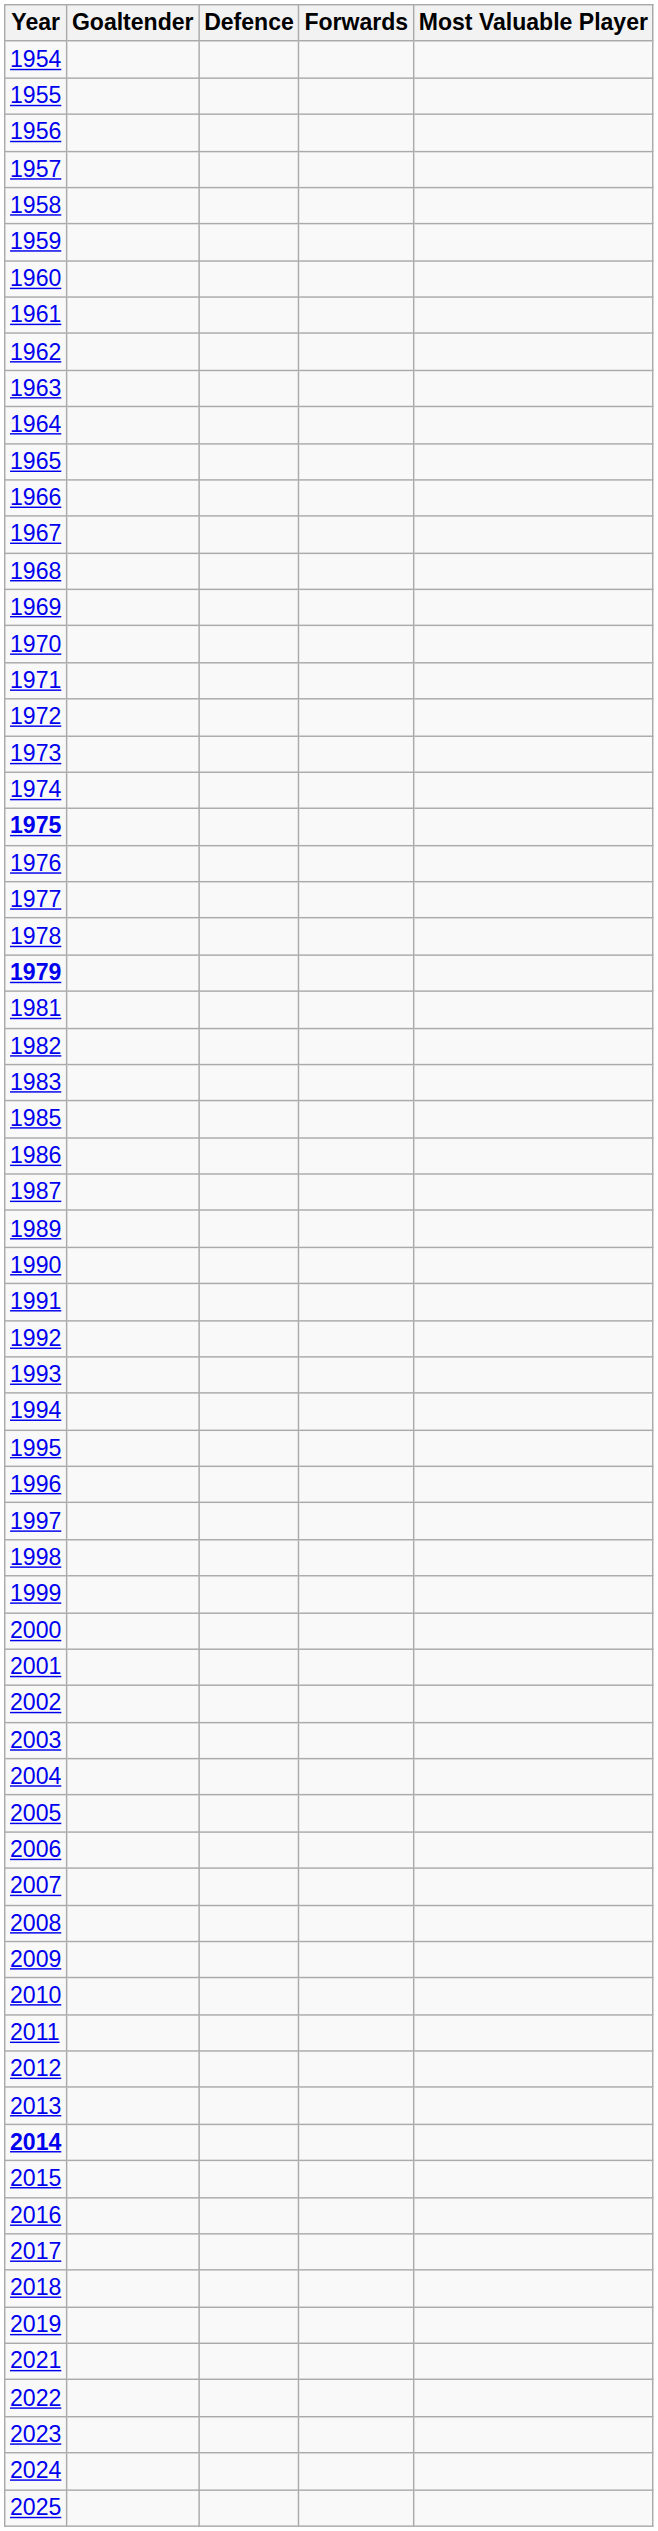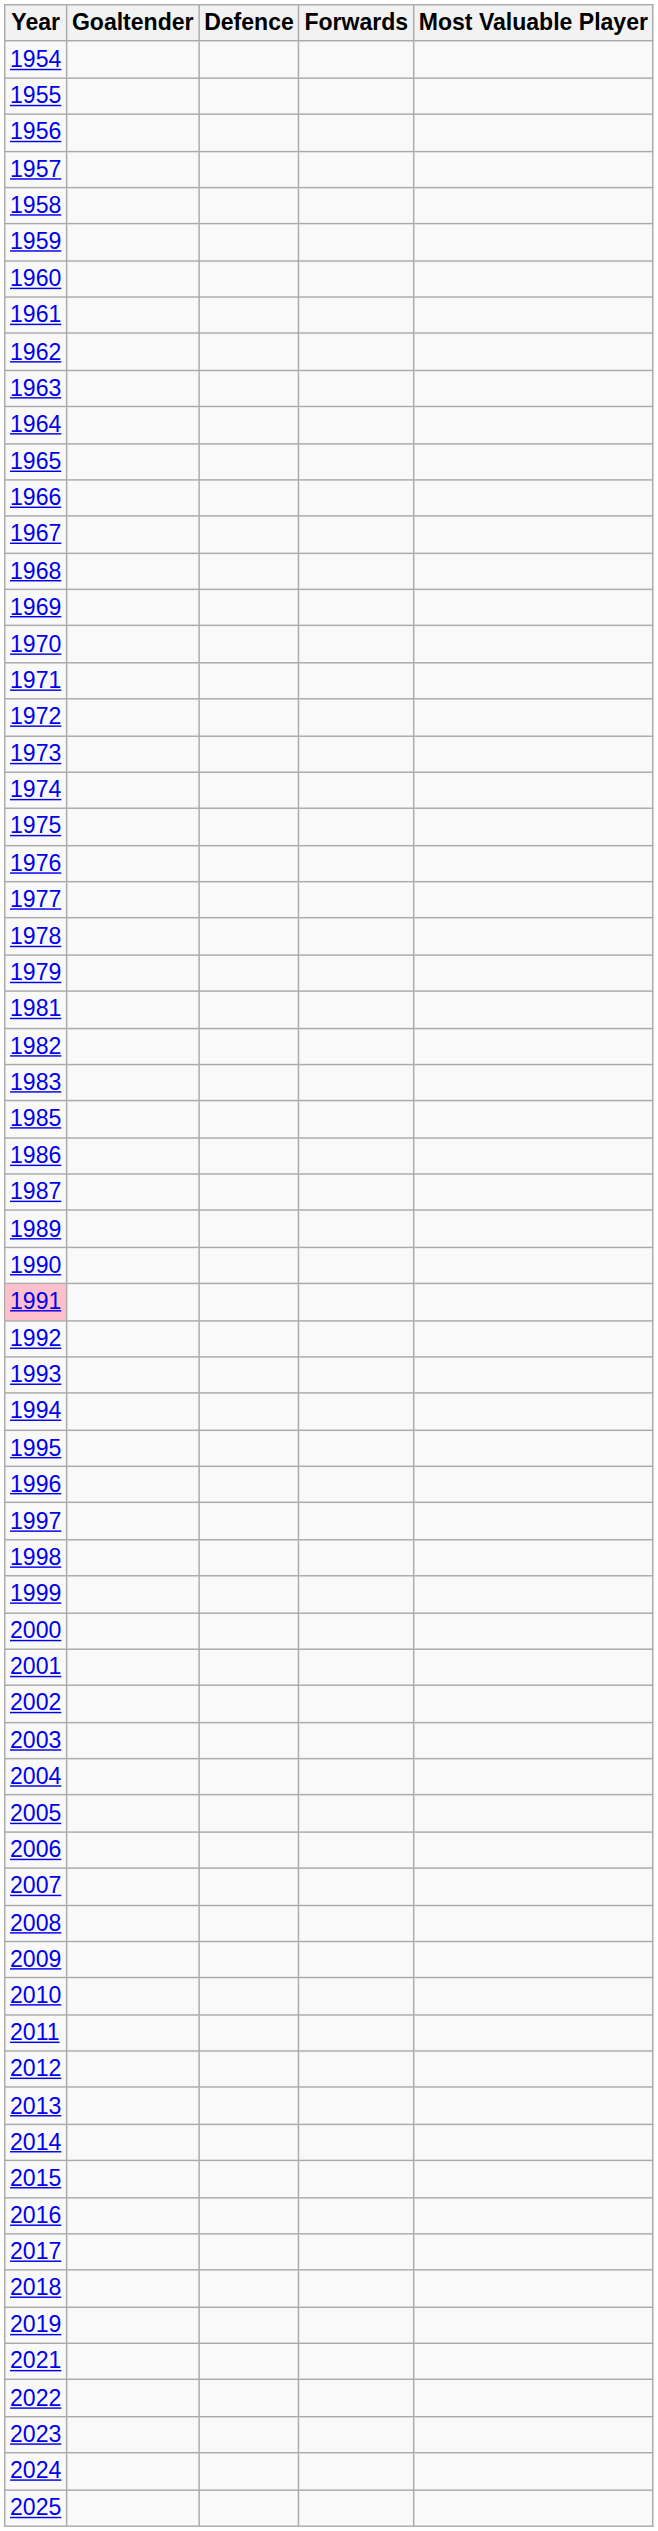(36, 826) bold -> (36, 826) normal
(36, 972) bold -> (36, 972) normal
(36, 1301) no background -> (36, 1301) pink background
(36, 2142) bold -> (36, 2142) normal
